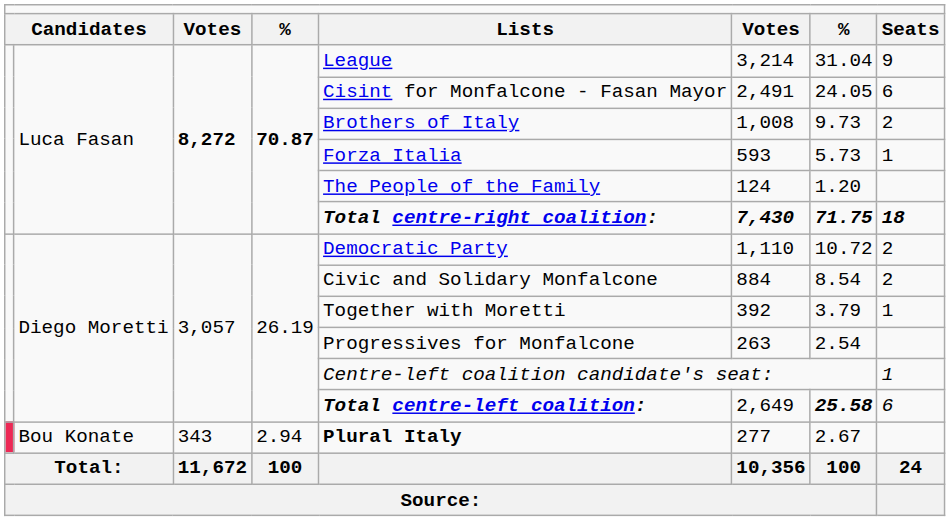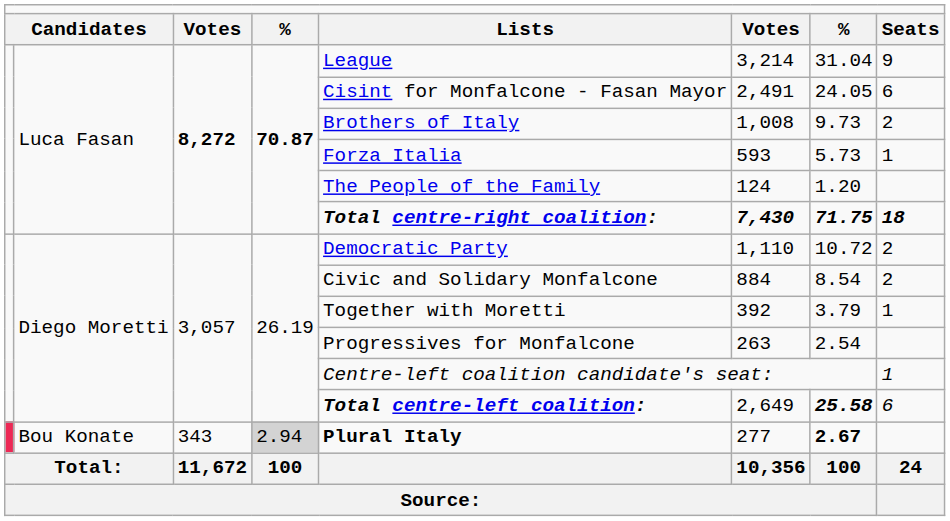(279, 437) no background -> (279, 437) lightgrey background
(838, 437) normal -> (838, 437) bold
